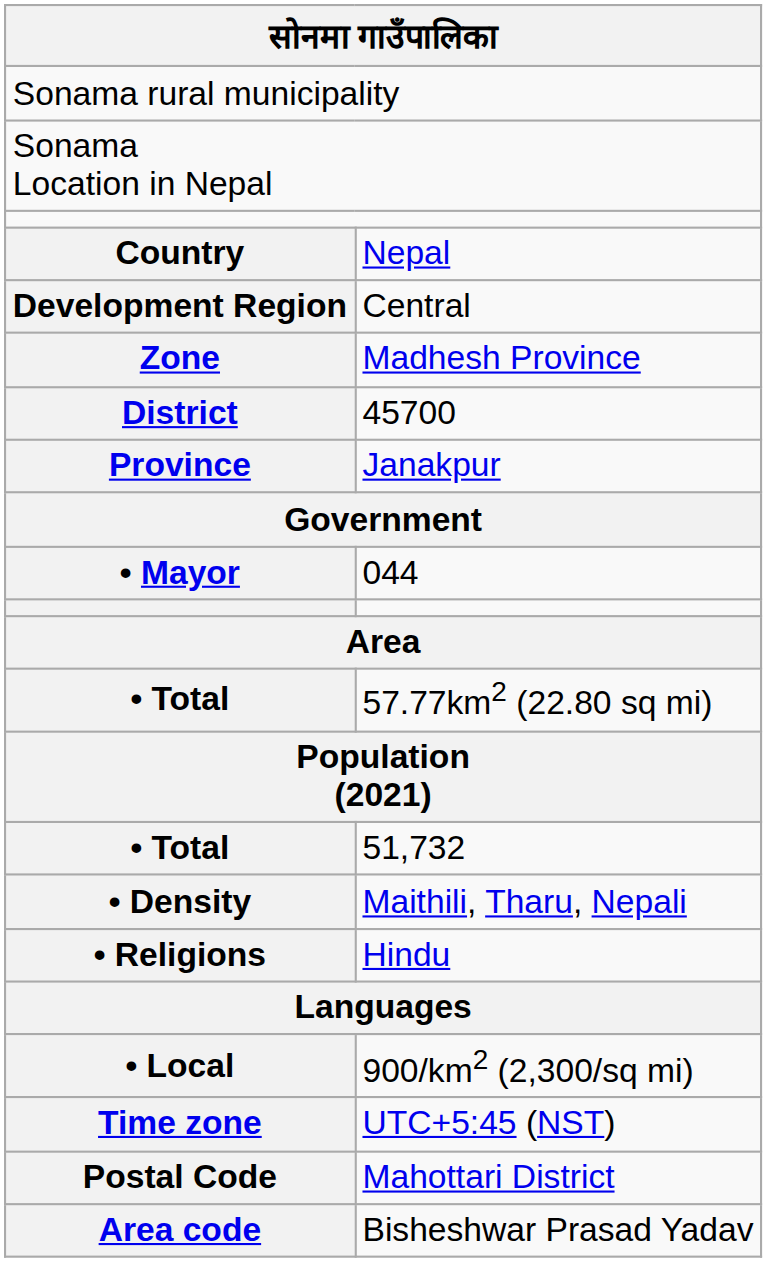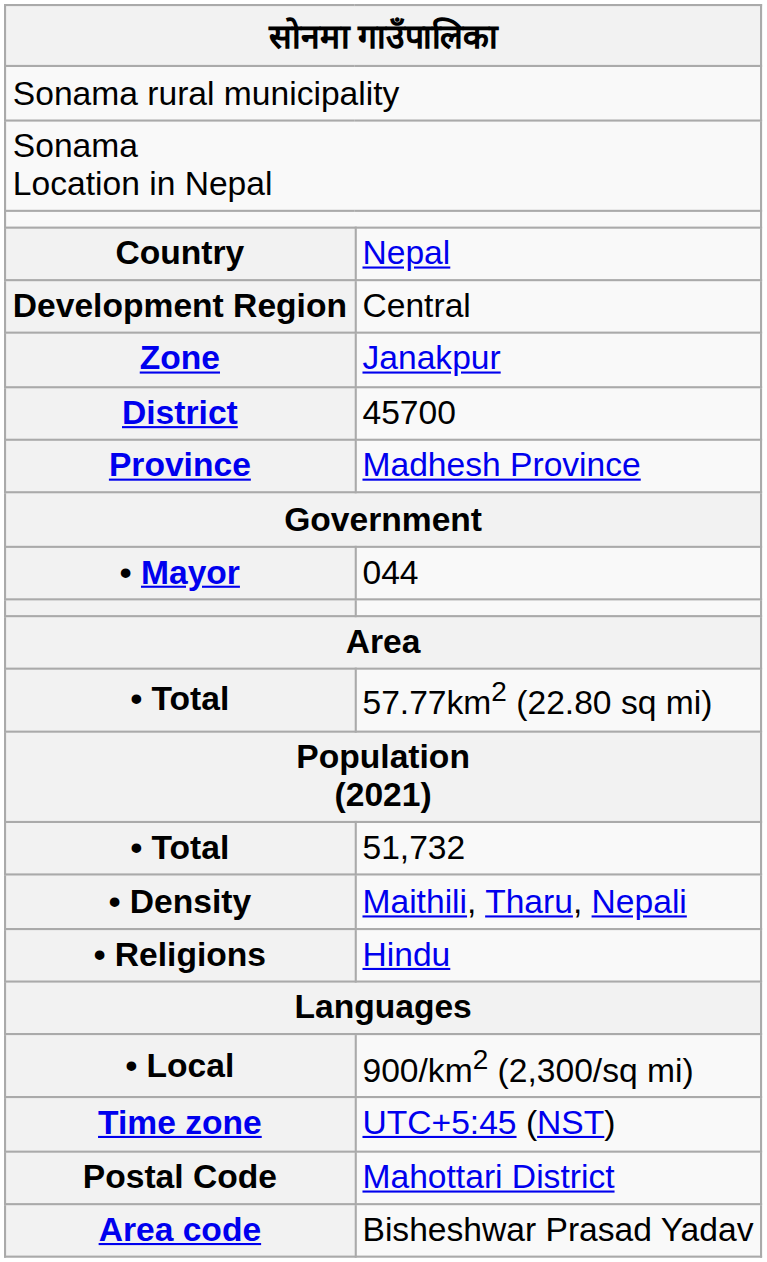(502, 359) Madhesh Province -> (432, 359) Janakpur
(432, 465) Janakpur -> (502, 465) Madhesh Province
